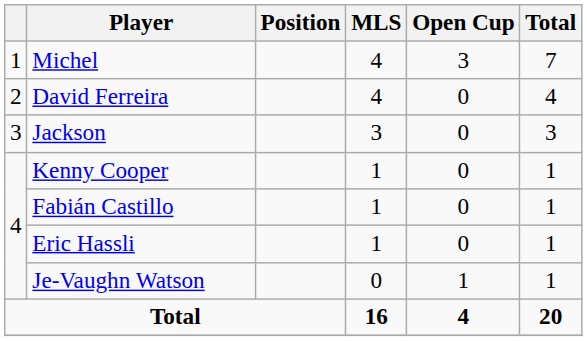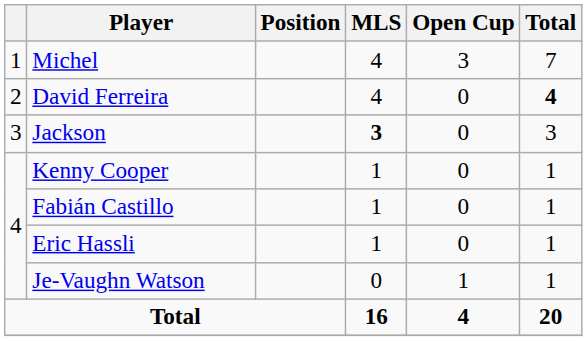(551, 96) normal -> (551, 96) bold
(376, 133) normal -> (376, 133) bold
